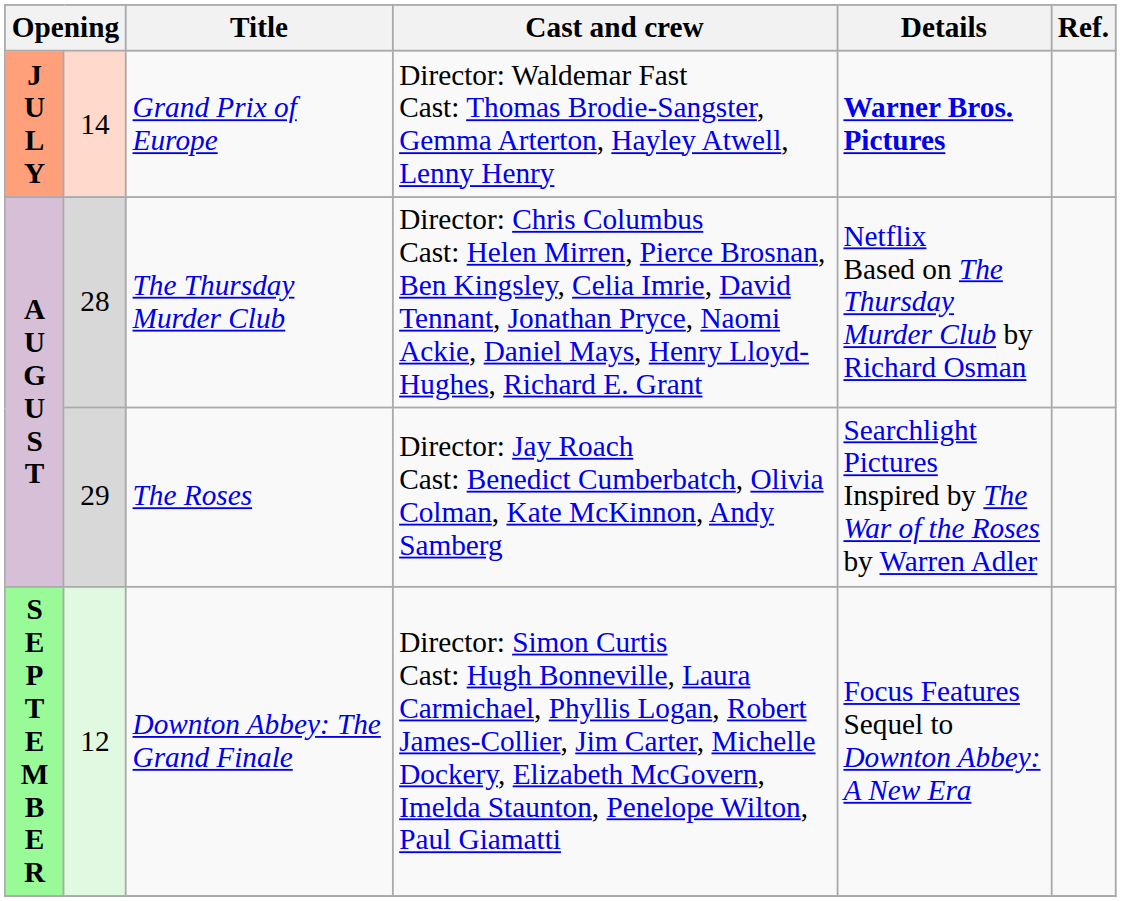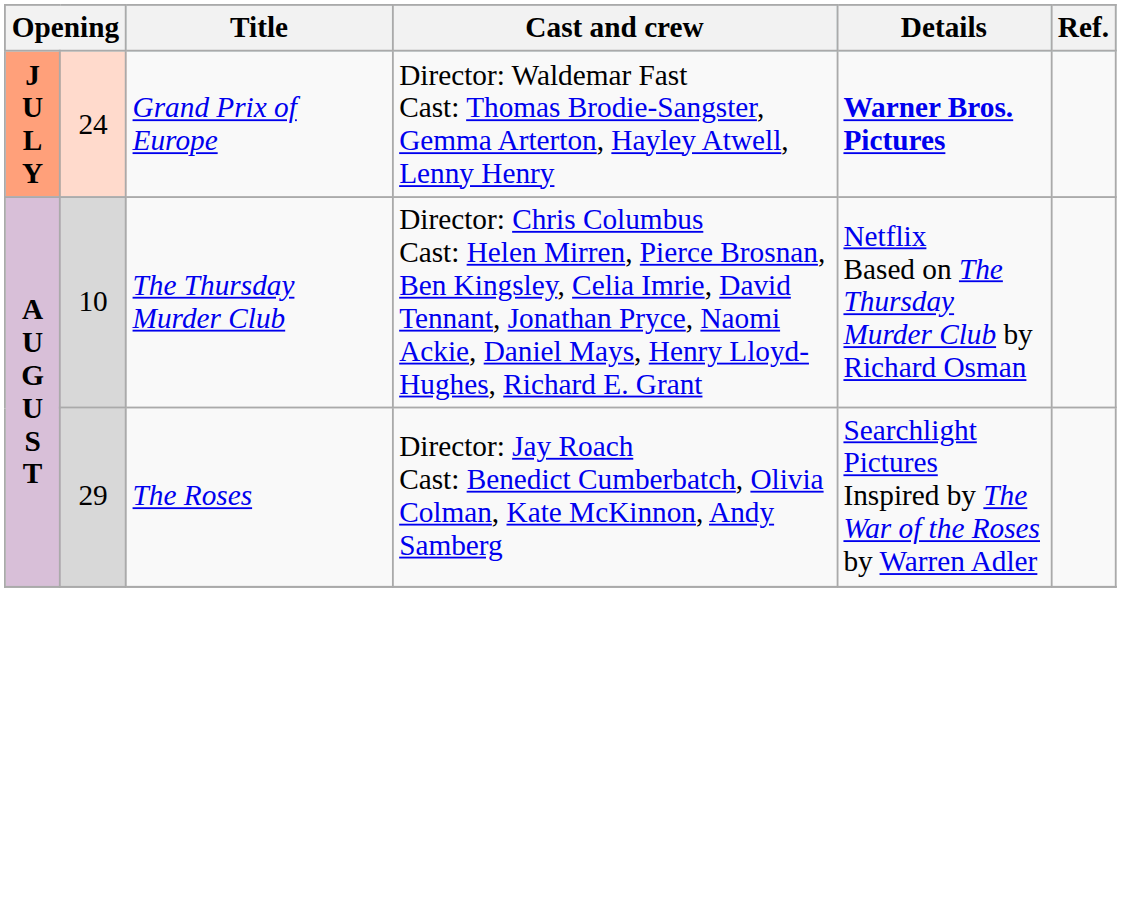(95, 123) 14 -> (93, 123) 24
(95, 301) 28 -> (93, 301) 10
- row: (257, 740)
